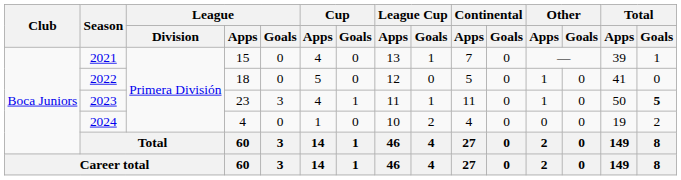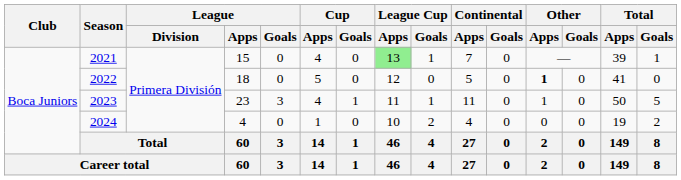(393, 57) no background -> (393, 57) lightgreen background
(544, 79) normal -> (544, 79) bold
(657, 100) bold -> (657, 100) normal
